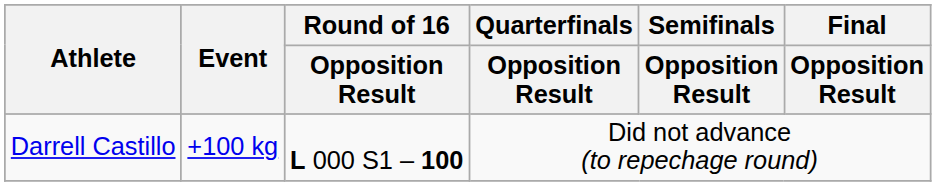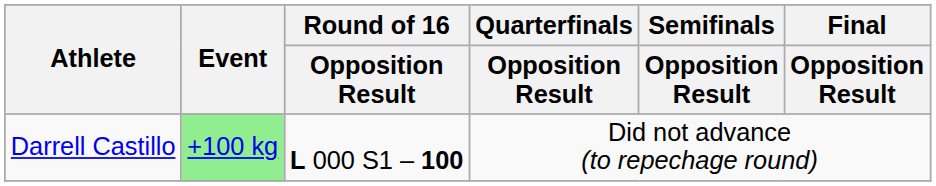(233, 148) no background -> (233, 148) lightgreen background
